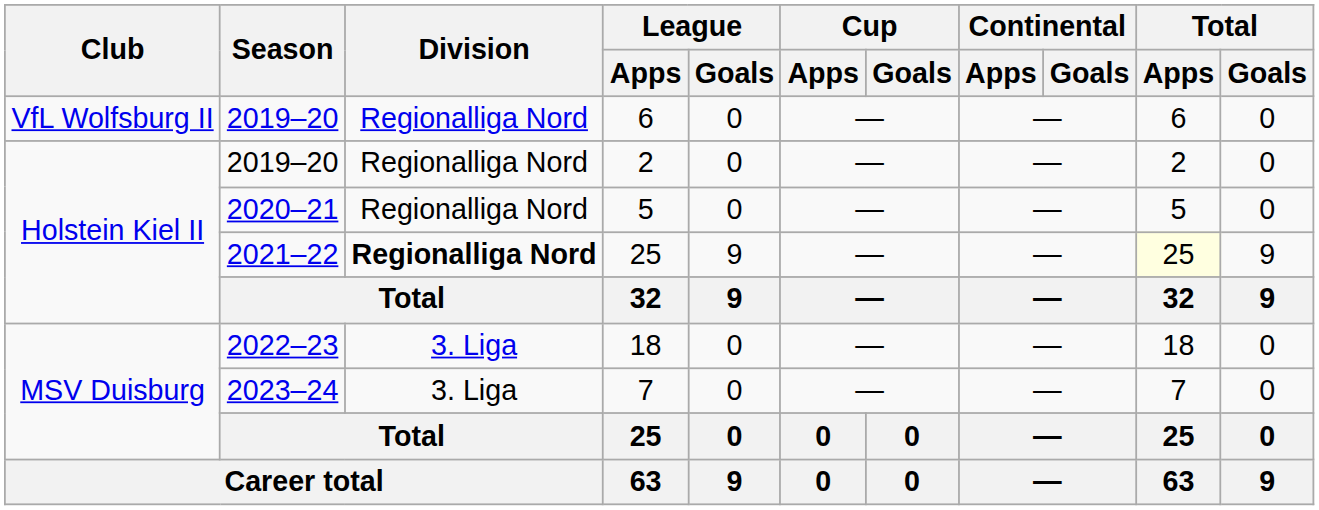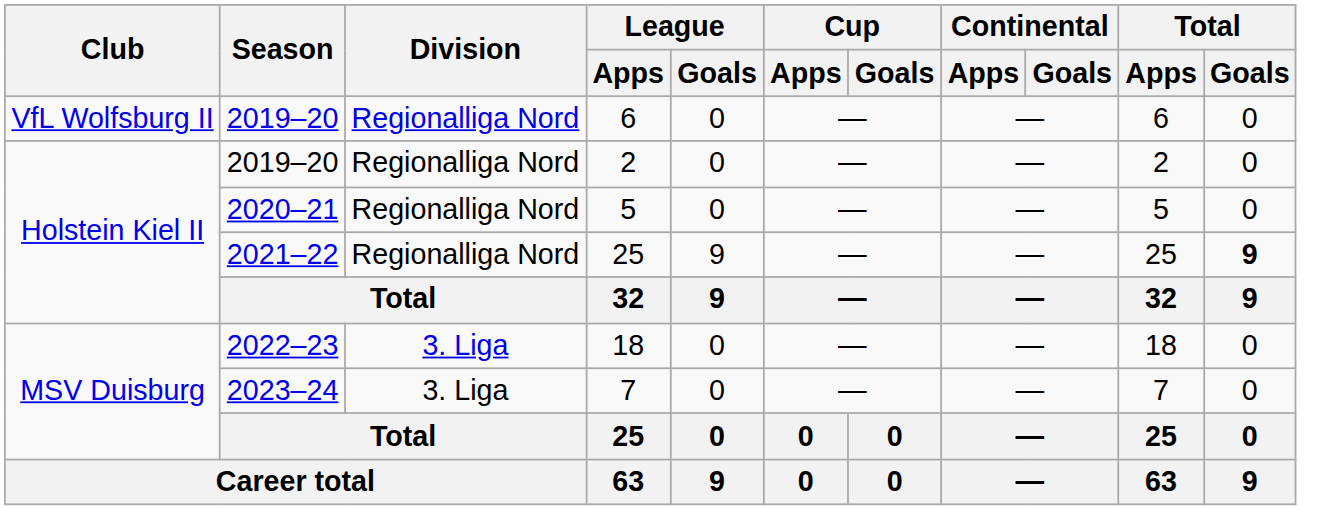(474, 254) bold -> (465, 254) normal
(1178, 254) lightyellow background -> (1161, 254) no background
(1267, 254) normal -> (1250, 254) bold
